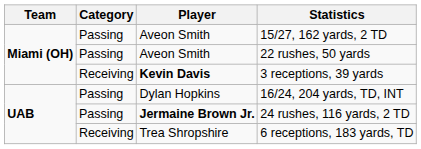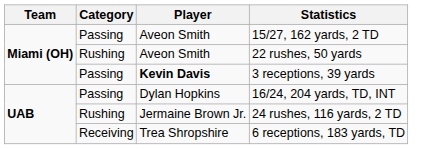(101, 54) Passing -> (102, 54) Rushing
(106, 74) Receiving -> (101, 74) Passing
(101, 113) Passing -> (102, 113) Rushing
(197, 113) bold -> (193, 113) normal
